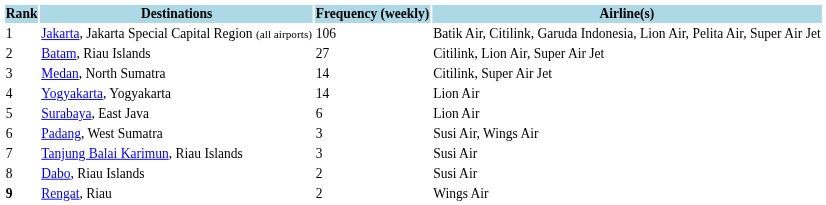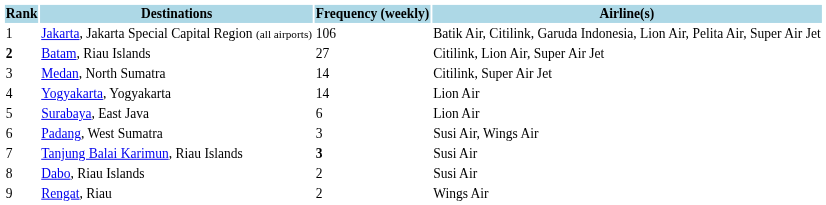(9, 53) normal -> (9, 53) bold
(319, 153) normal -> (319, 153) bold
(9, 193) bold -> (9, 193) normal
